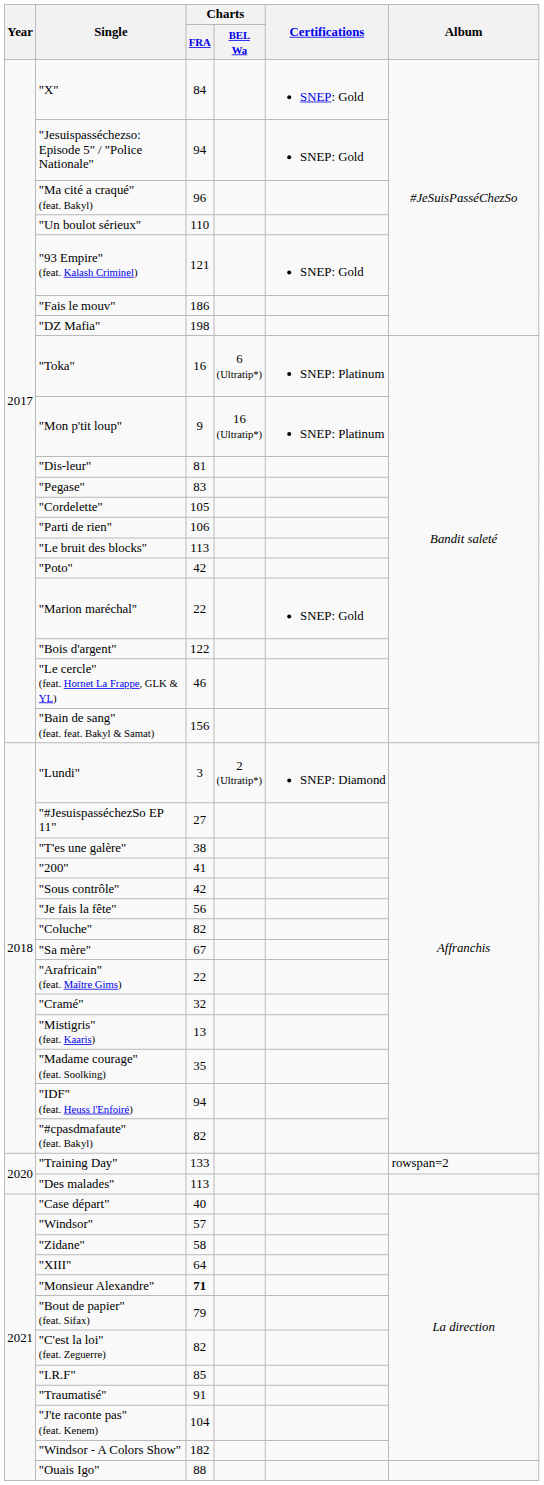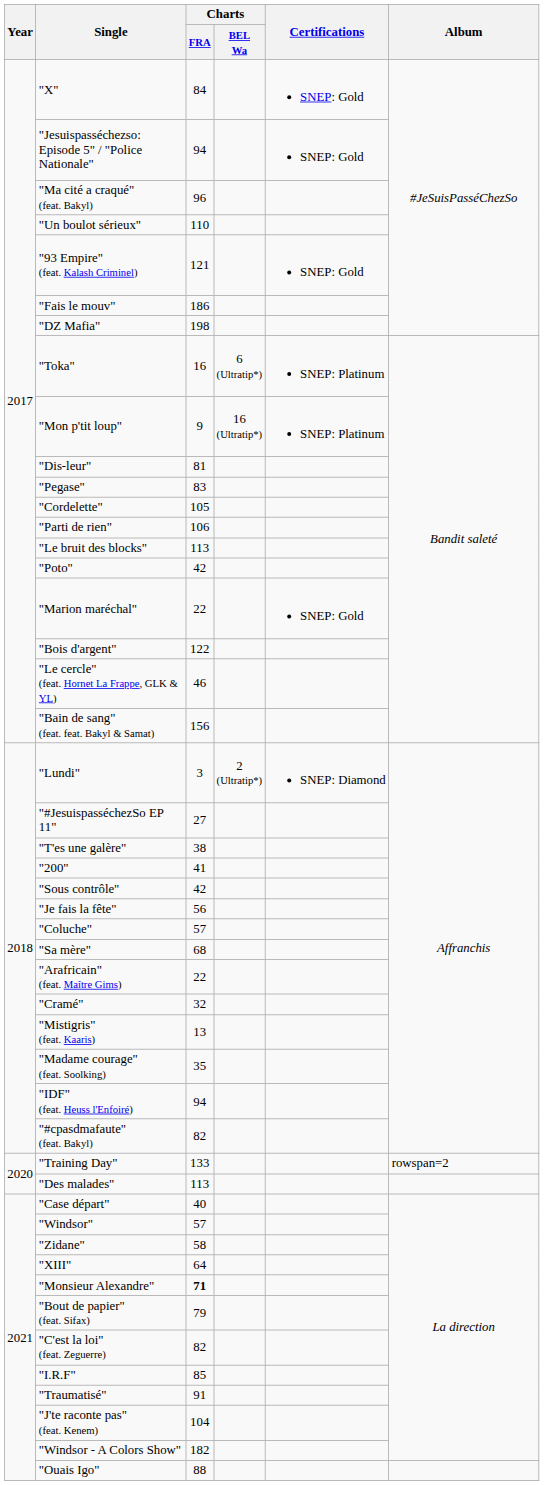(200, 929) 82 -> (200, 929) 57
(200, 949) 67 -> (200, 949) 68
